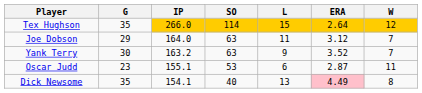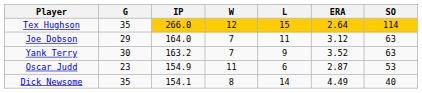columns swapped: (391, 11) <-> (231, 11)
(178, 67) 155.1 -> (178, 67) 154.9
(285, 81) 13 -> (285, 81) 14
(338, 81) pink background -> (338, 81) no background
